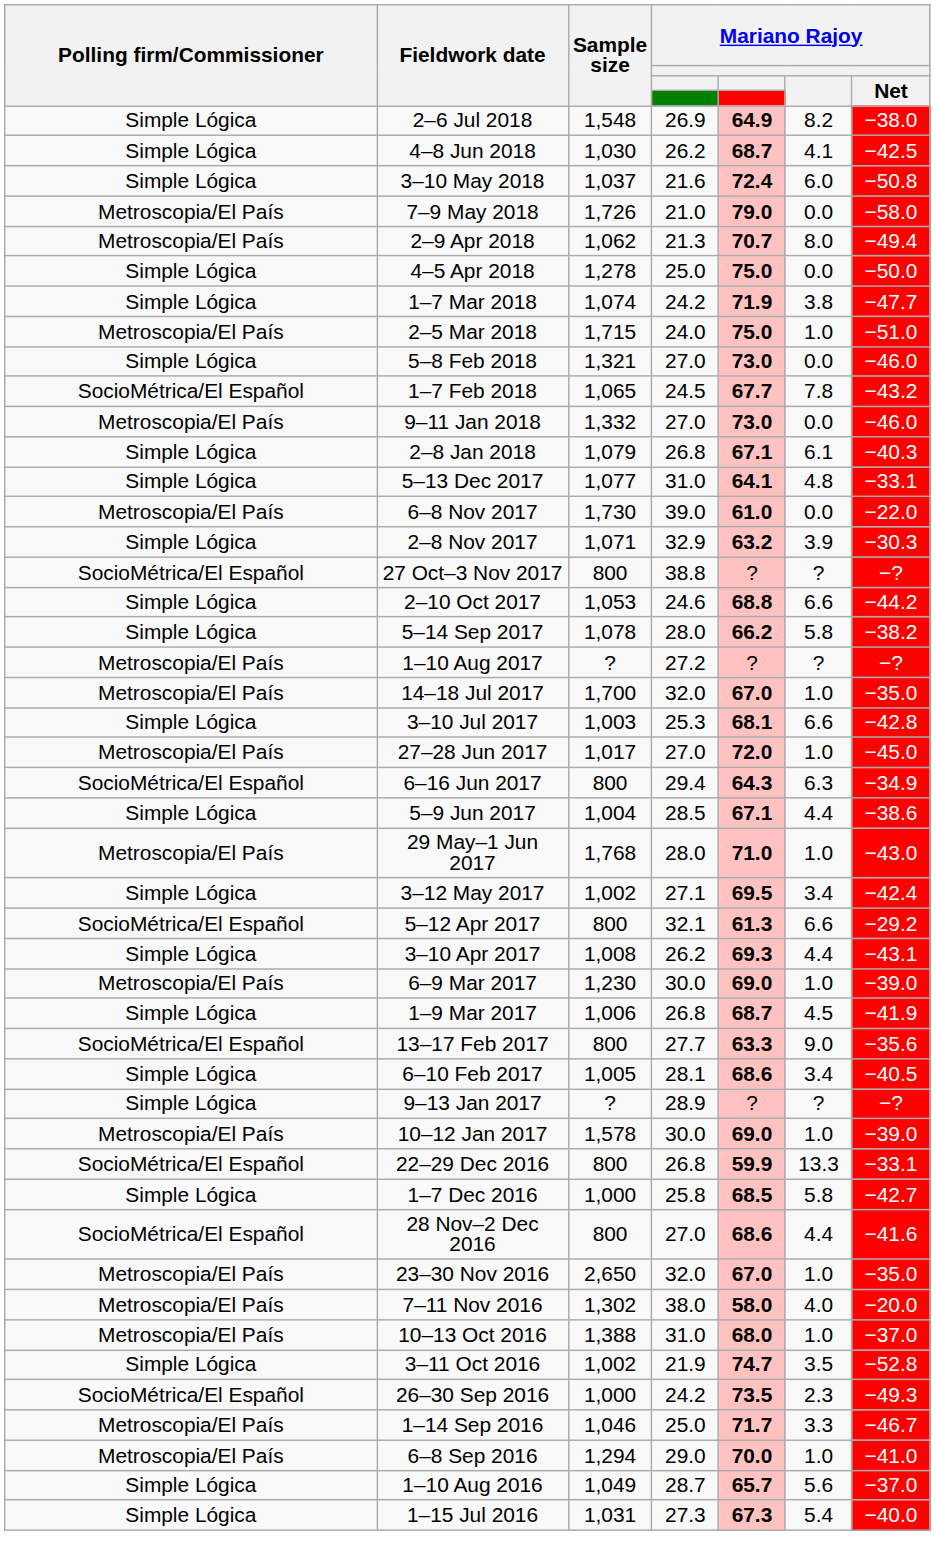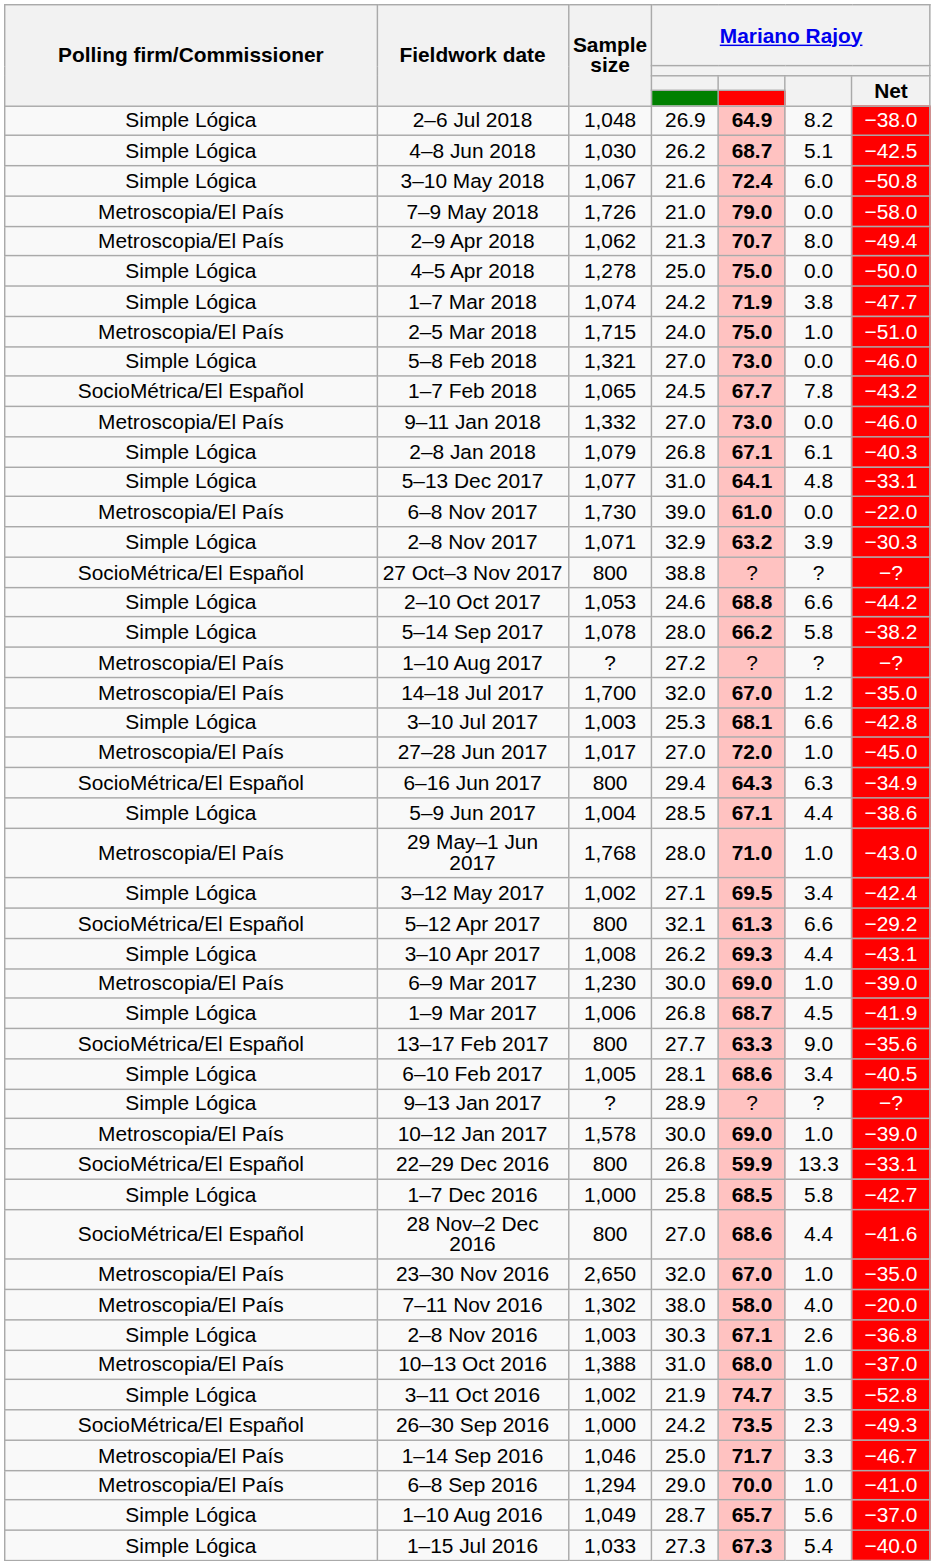(610, 121) 1,548 -> (610, 121) 1,048
(819, 151) 4.1 -> (819, 151) 5.1
(610, 181) 1,037 -> (610, 181) 1,067
(819, 693) 1.0 -> (819, 693) 1.2
+ row: (473, 1335)
(610, 1515) 1,031 -> (610, 1546) 1,033
